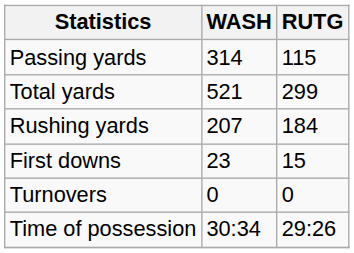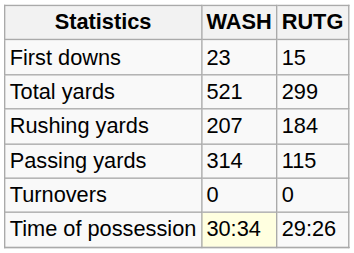rows swapped: (65, 160) <-> (78, 57)
(234, 229) no background -> (234, 229) lightyellow background
